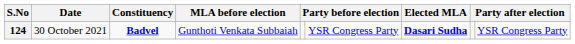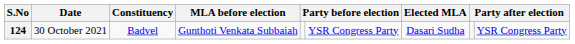(143, 30) bold -> (143, 30) normal
(436, 30) bold -> (435, 30) normal
